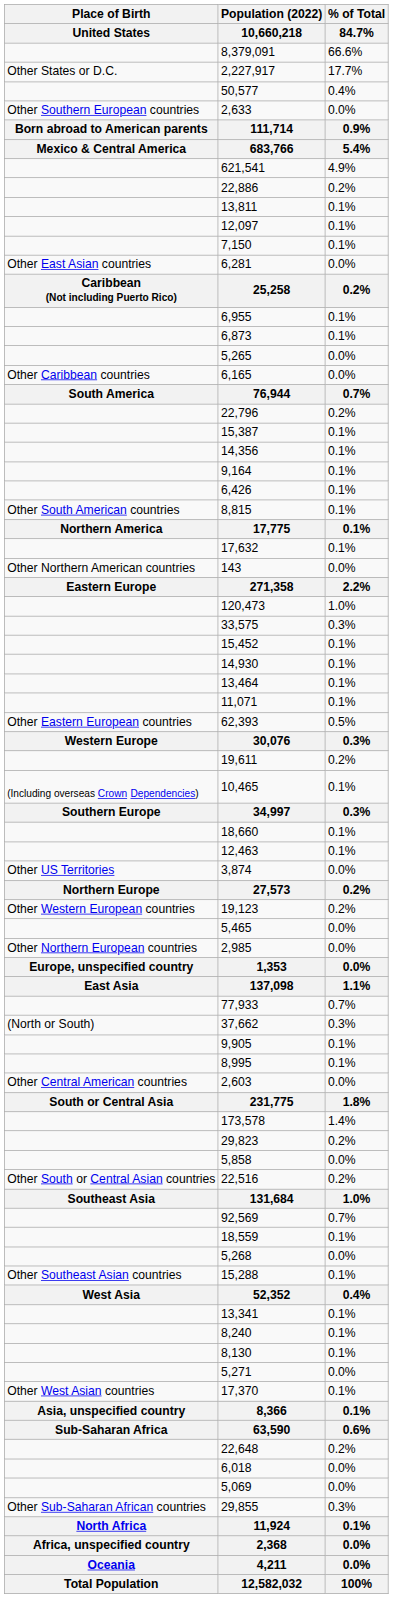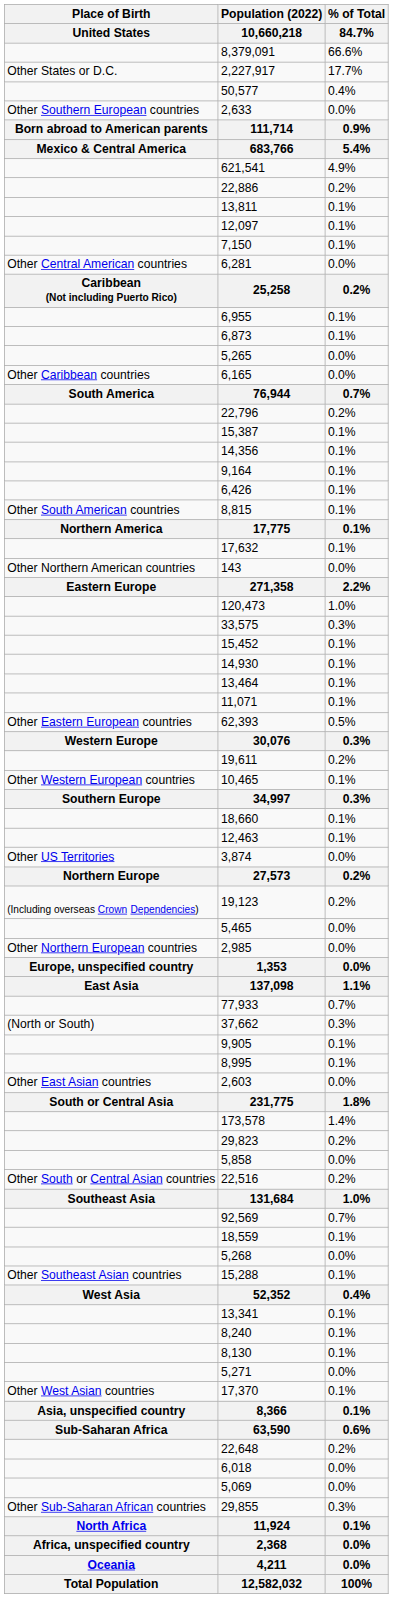(79, 264) Other East Asian countries -> (97, 264) Other Central American countries
(103, 793) (Including overseas Crown Dependencies) -> (101, 779) Other Western European countries
(101, 909) Other Western European countries -> (103, 909) (Including overseas Crown Dependencies)
(97, 1082) Other Central American countries -> (79, 1082) Other East Asian countries
